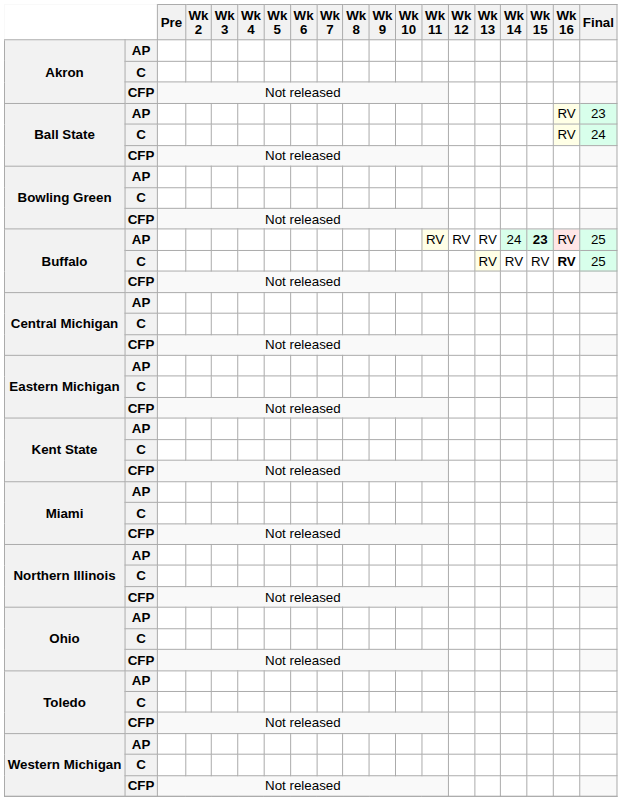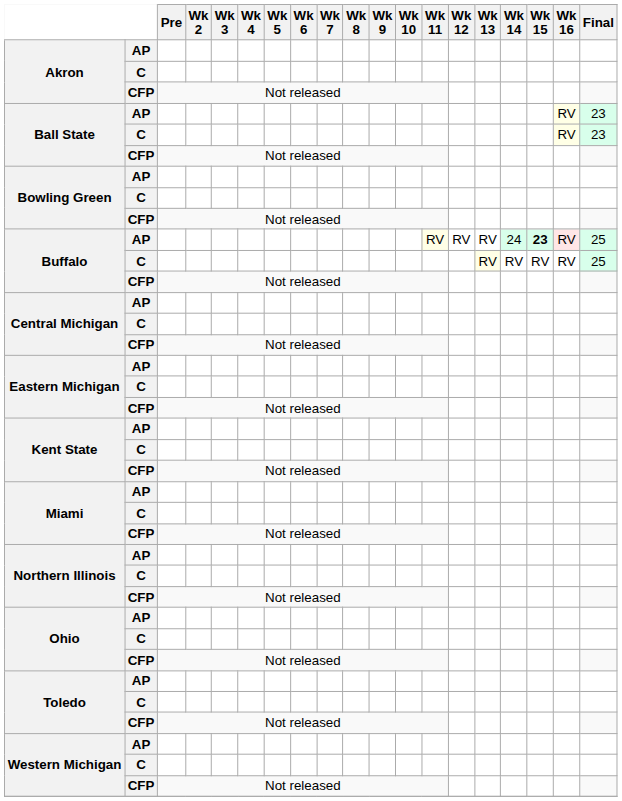(598, 134) 24 -> (598, 134) 23
(567, 260) bold -> (567, 260) normal
